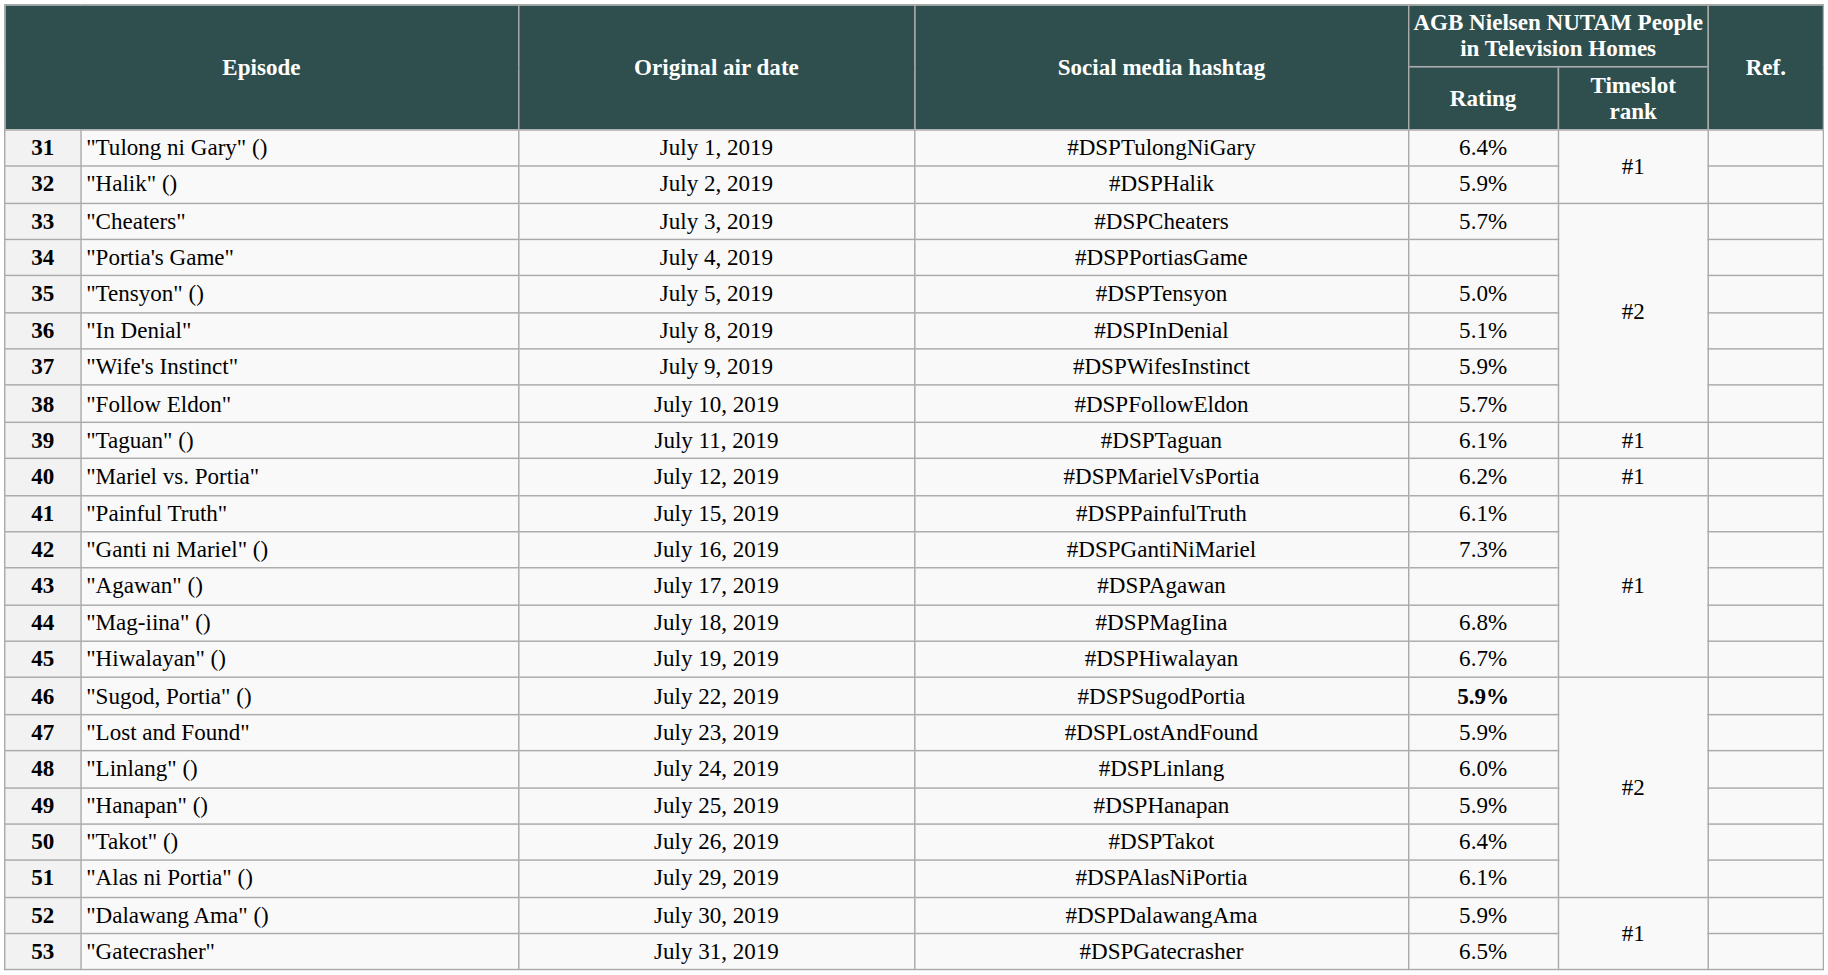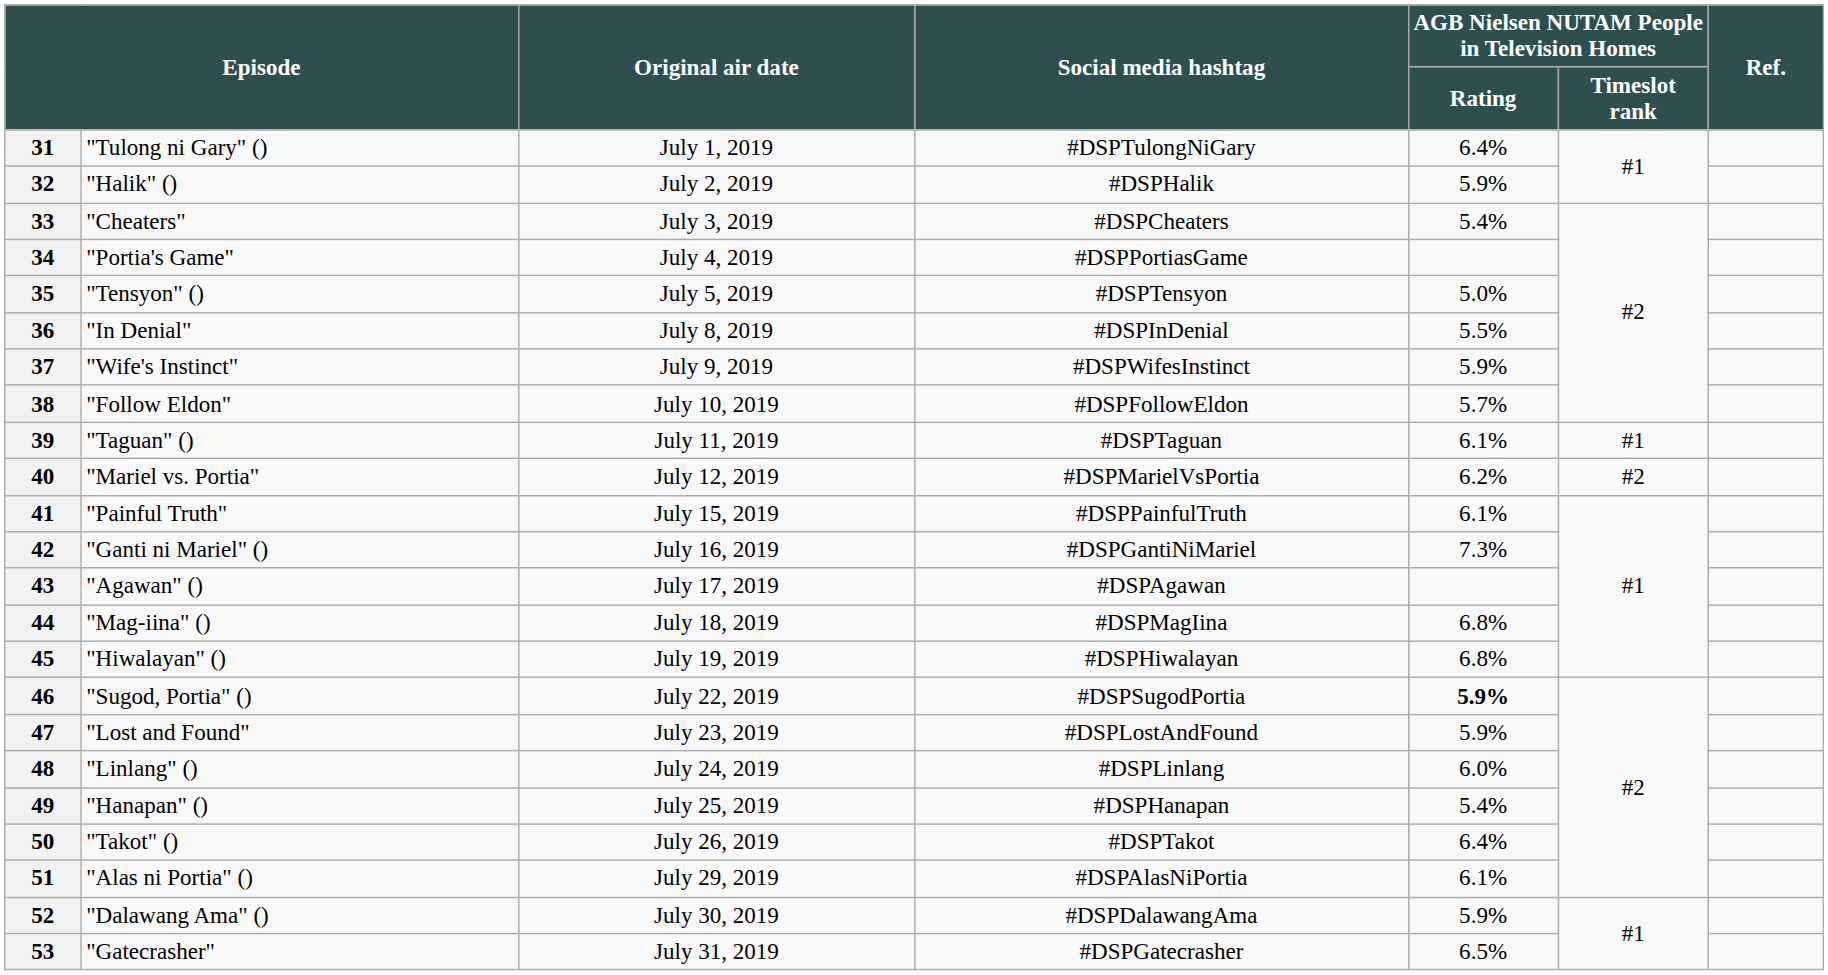(1483, 220) 5.7% -> (1483, 220) 5.4%
(1483, 330) 5.1% -> (1483, 330) 5.5%
(1633, 476) #1 -> (1633, 476) #2
(1483, 659) 6.7% -> (1483, 659) 6.8%
(1483, 805) 5.9% -> (1483, 805) 5.4%
